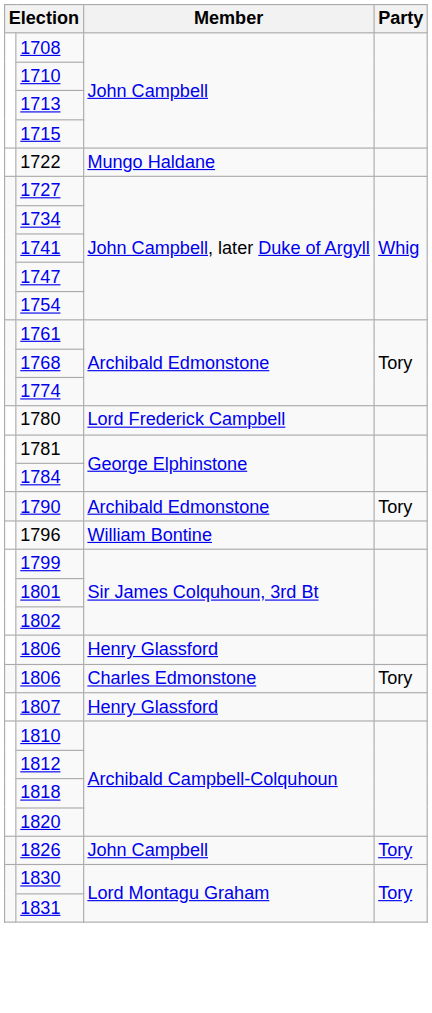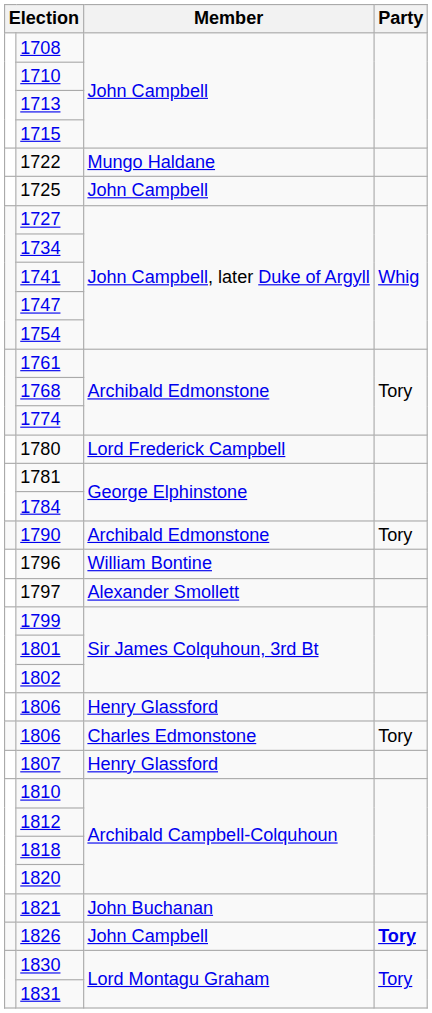+ row: (40, 190)
+ row: (40, 592)
+ row: (40, 907)
(395, 850) normal -> (397, 936) bold
